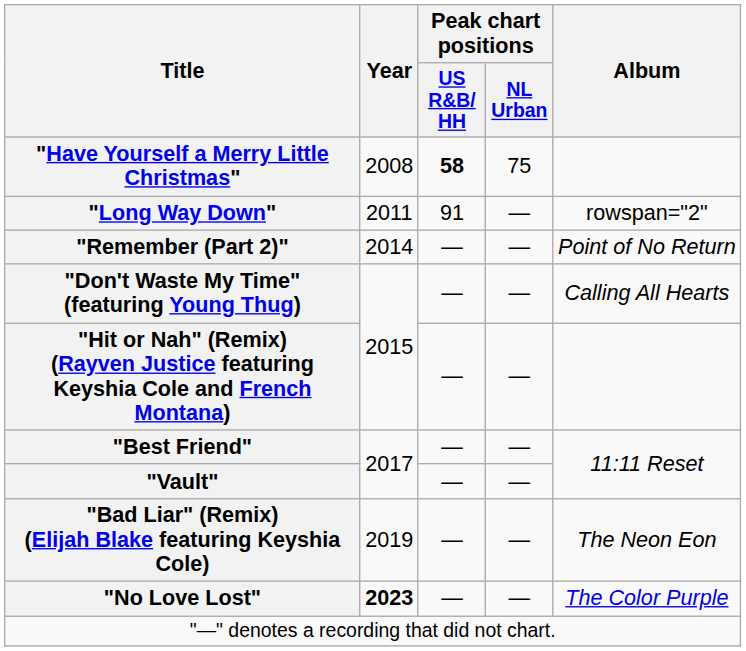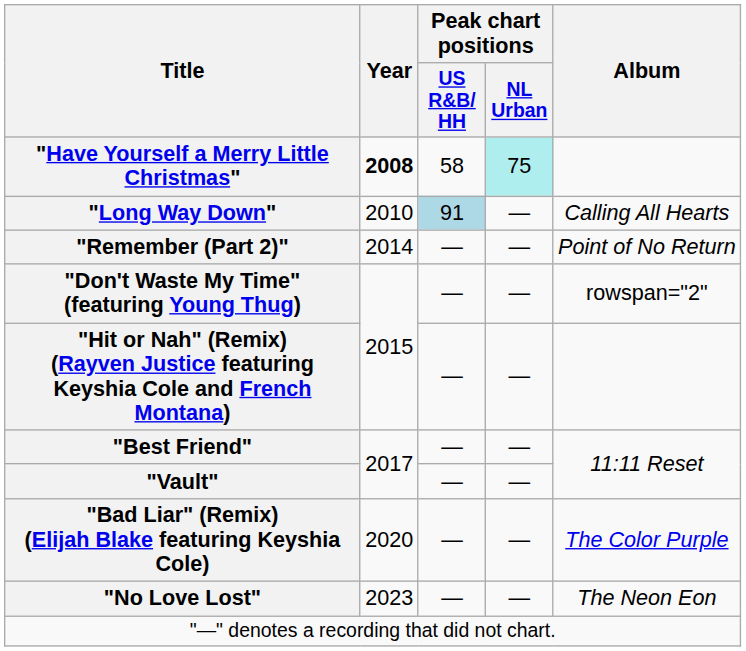(389, 166) normal -> (389, 166) bold
(452, 166) bold -> (452, 166) normal
(519, 166) no background -> (519, 166) paleturquoise background
(389, 212) 2011 -> (389, 212) 2010
(452, 212) no background -> (452, 212) lightblue background
(647, 212) rowspan="2" -> (647, 212) Calling All Hearts
(647, 293) Calling All Hearts -> (647, 293) rowspan="2"
(389, 539) 2019 -> (389, 539) 2020
(647, 539) The Neon Eon -> (647, 539) The Color Purple
(389, 598) bold -> (389, 598) normal
(647, 598) The Color Purple -> (647, 598) The Neon Eon
